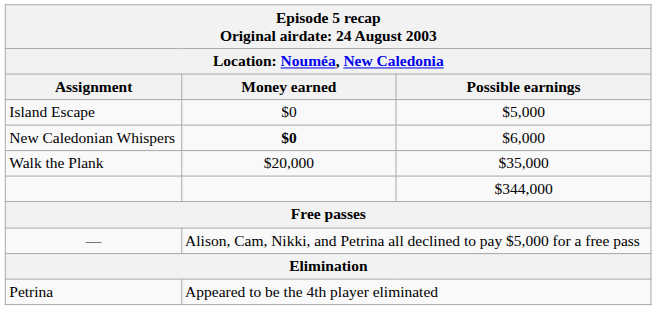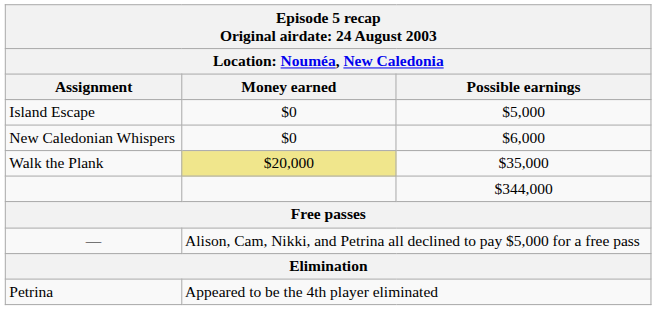(289, 138) bold -> (289, 138) normal
(289, 163) no background -> (289, 163) khaki background
